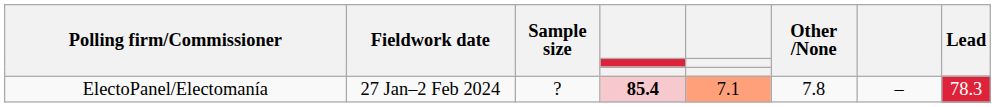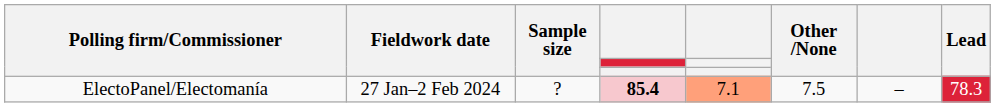(814, 89) 7.8 -> (814, 89) 7.5
